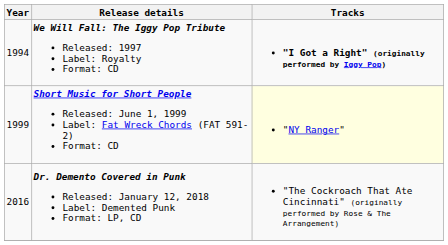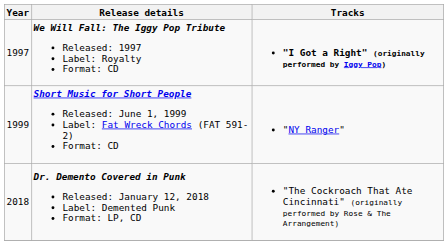(18, 53) 1994 -> (18, 53) 1997
(348, 130) lightyellow background -> (348, 130) no background
(18, 202) 2016 -> (18, 202) 2018
